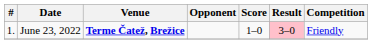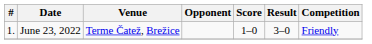(135, 30) bold -> (133, 30) normal
(287, 30) pink background -> (282, 30) no background
